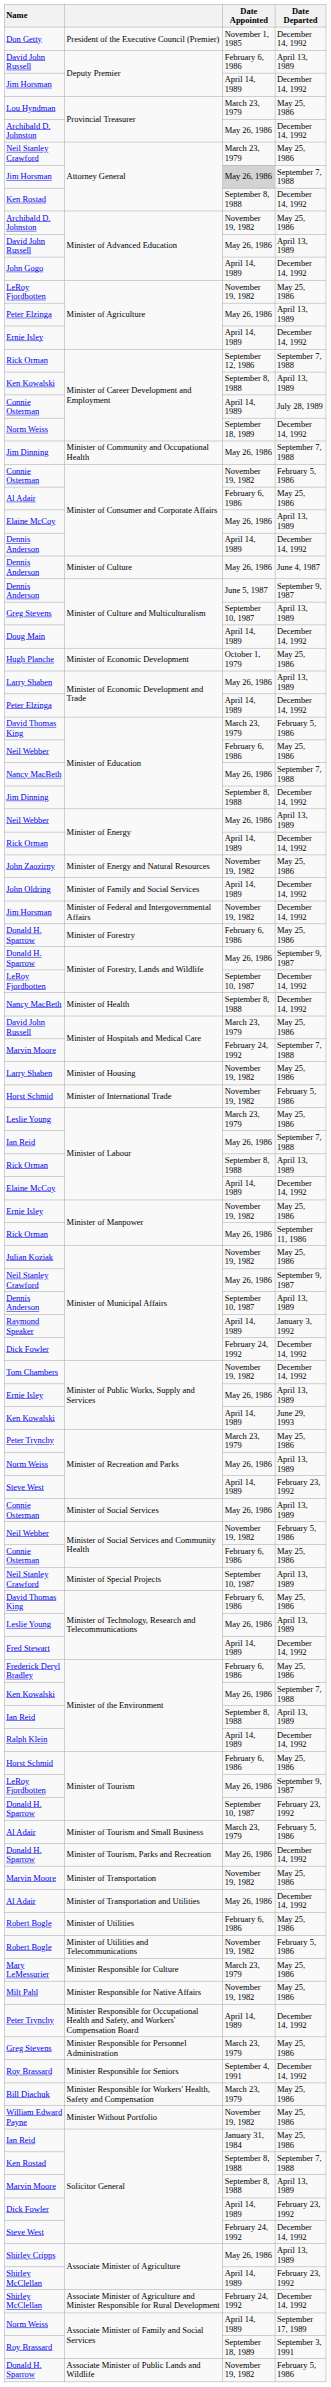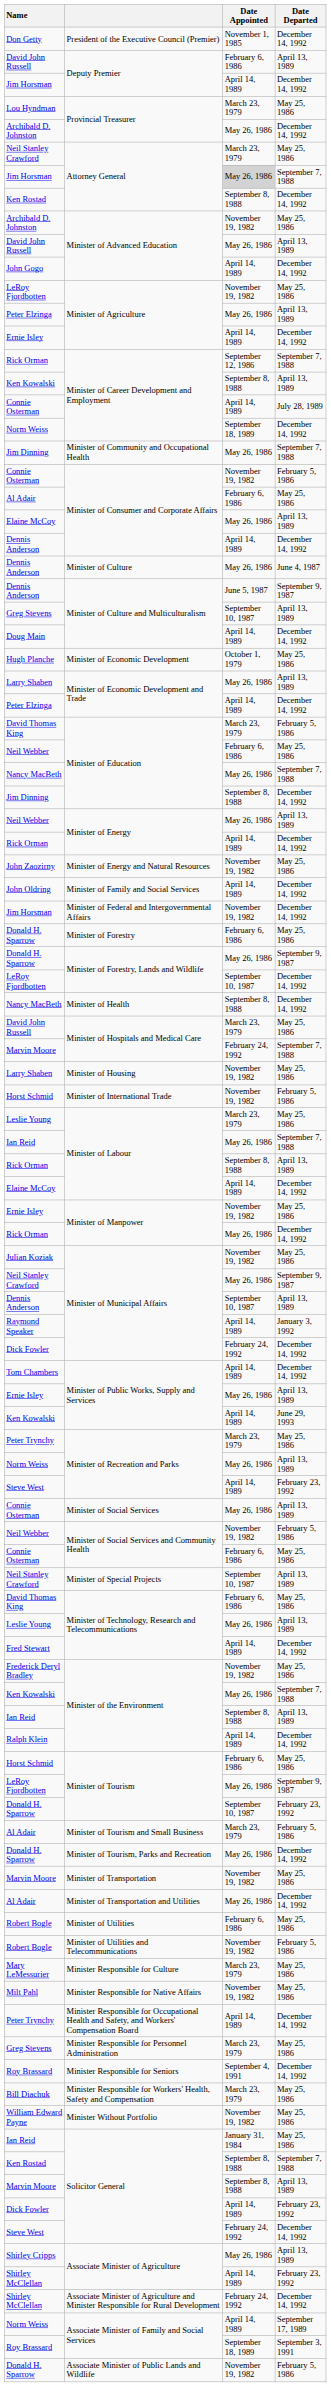(295, 1234) September 11, 1986 -> (294, 1234) December 14, 1992
(243, 1372) November 19, 1982 -> (240, 1372) April 14, 1989
(244, 1671) February 6, 1986 -> (243, 1671) November 19, 1982
